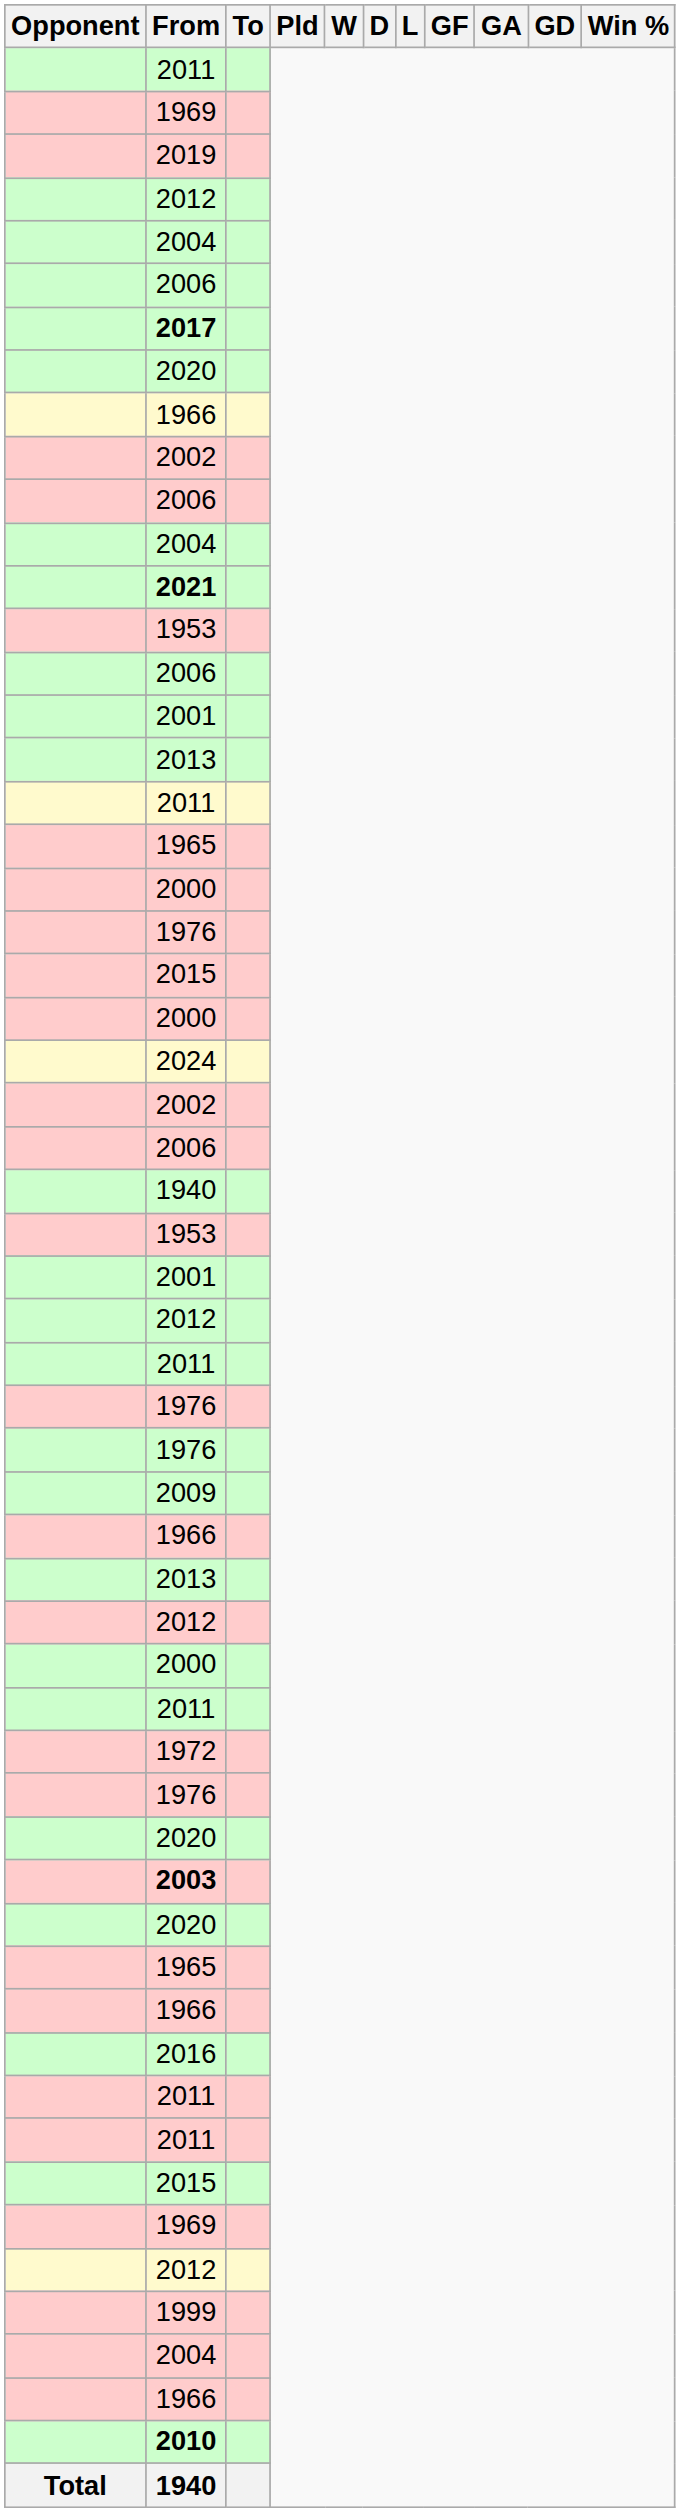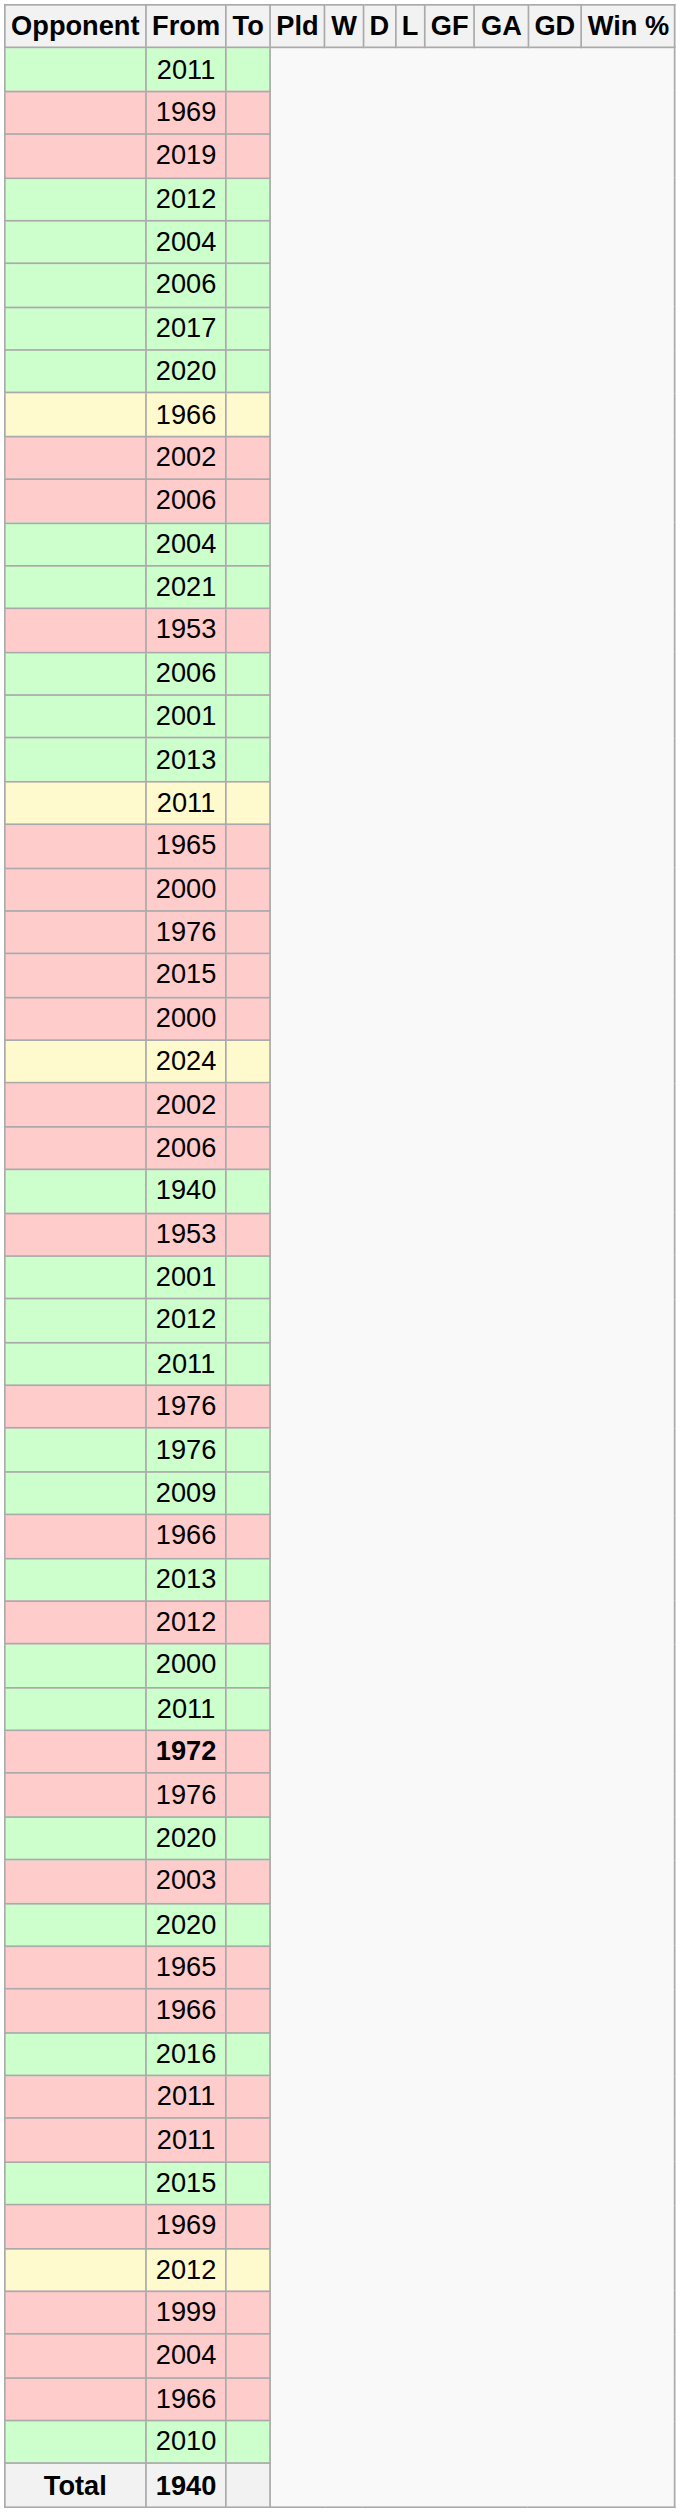(186, 328) bold -> (186, 328) normal
(186, 586) bold -> (186, 586) normal
(186, 1751) normal -> (186, 1751) bold
(186, 1880) bold -> (186, 1880) normal
(186, 2441) bold -> (186, 2441) normal
